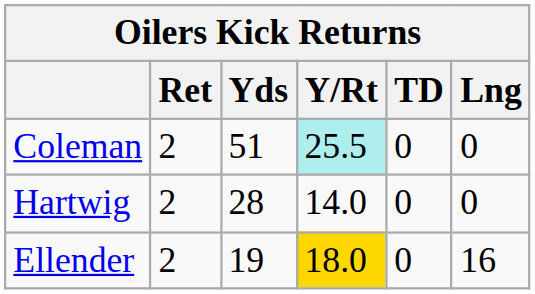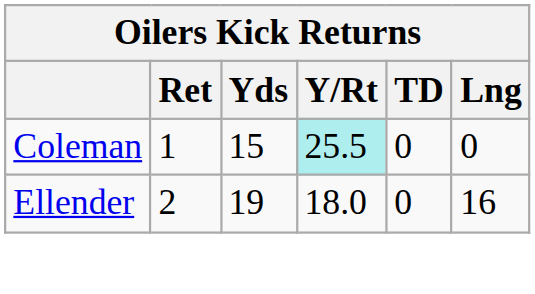(168, 145) 2 -> (168, 145) 1
(246, 145) 51 -> (246, 145) 15
- row: (72, 202)
(336, 259) gold background -> (336, 202) no background
